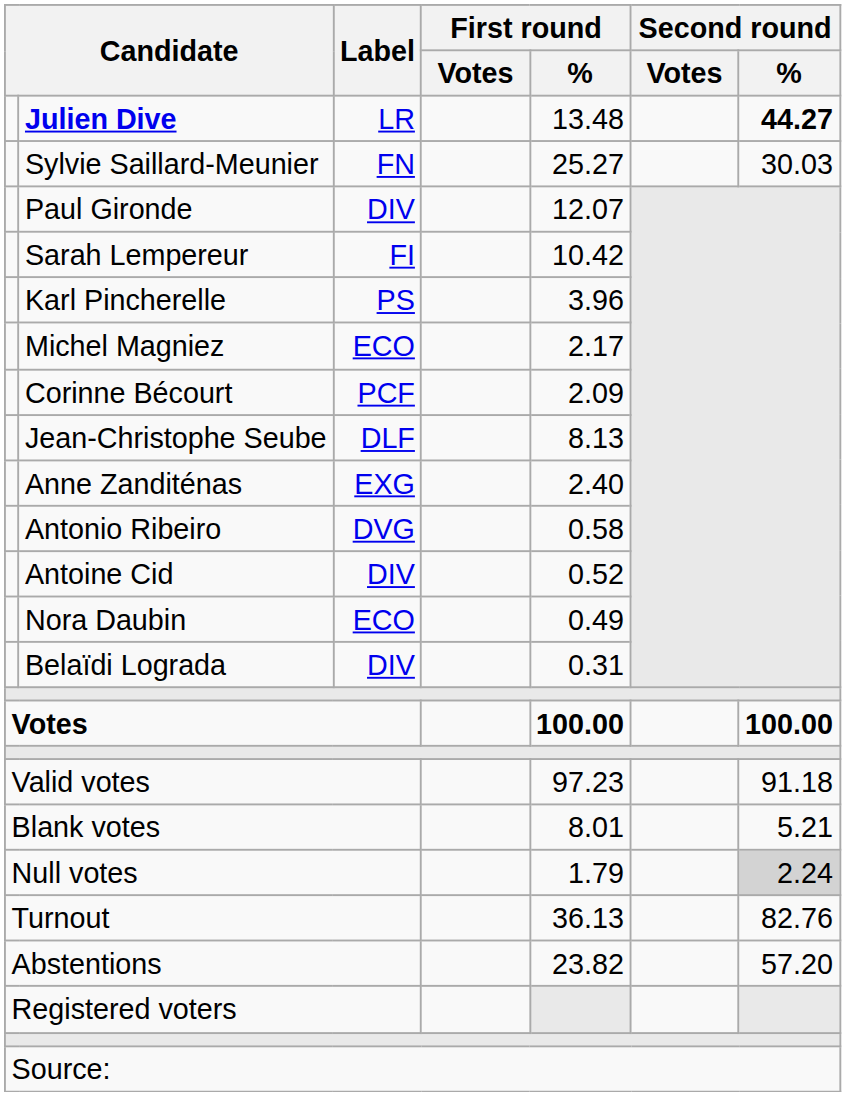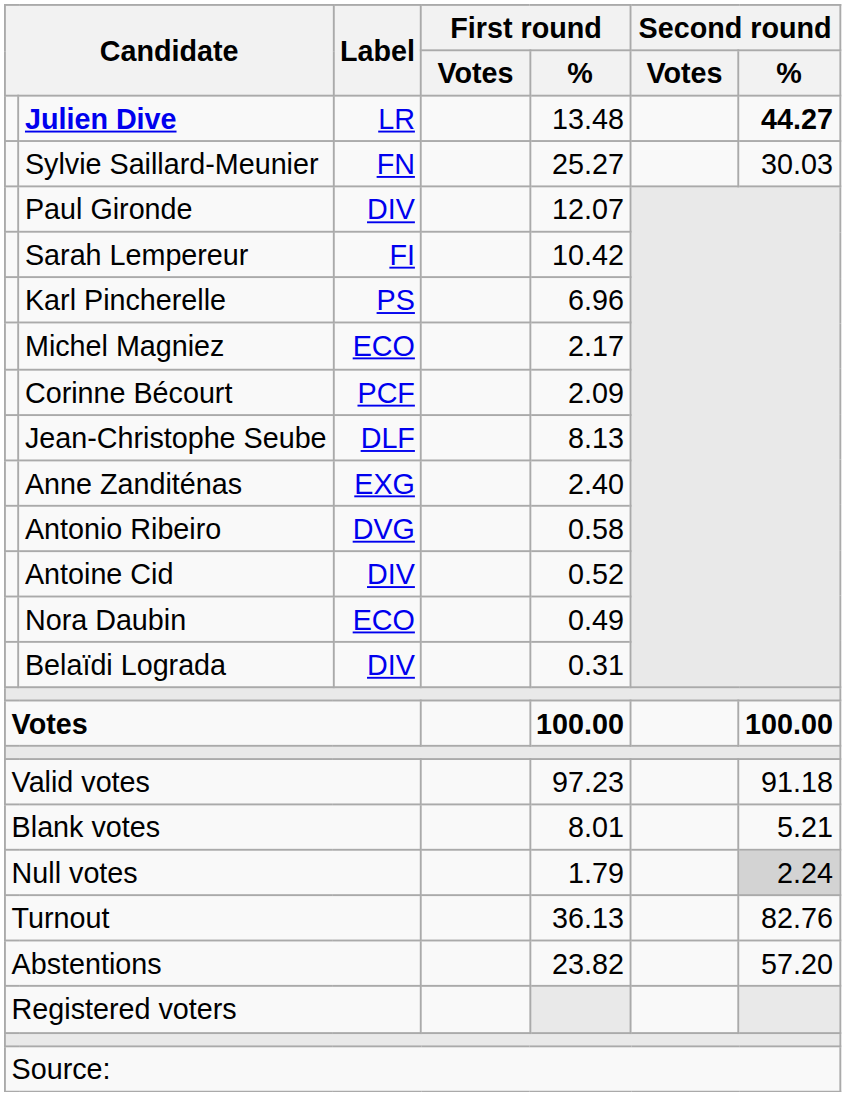(596, 301) 3.96 -> (596, 301) 6.96
